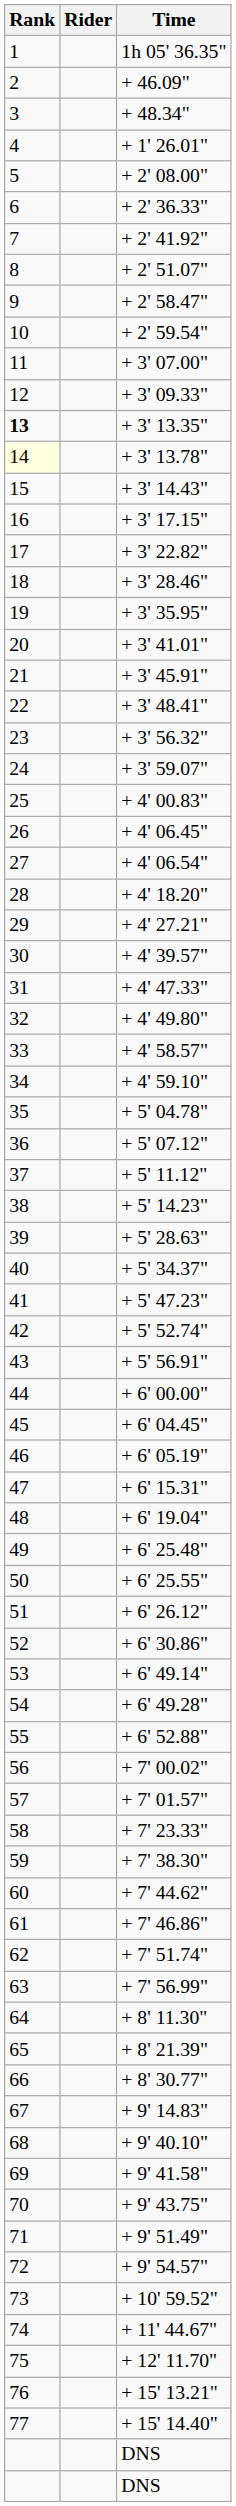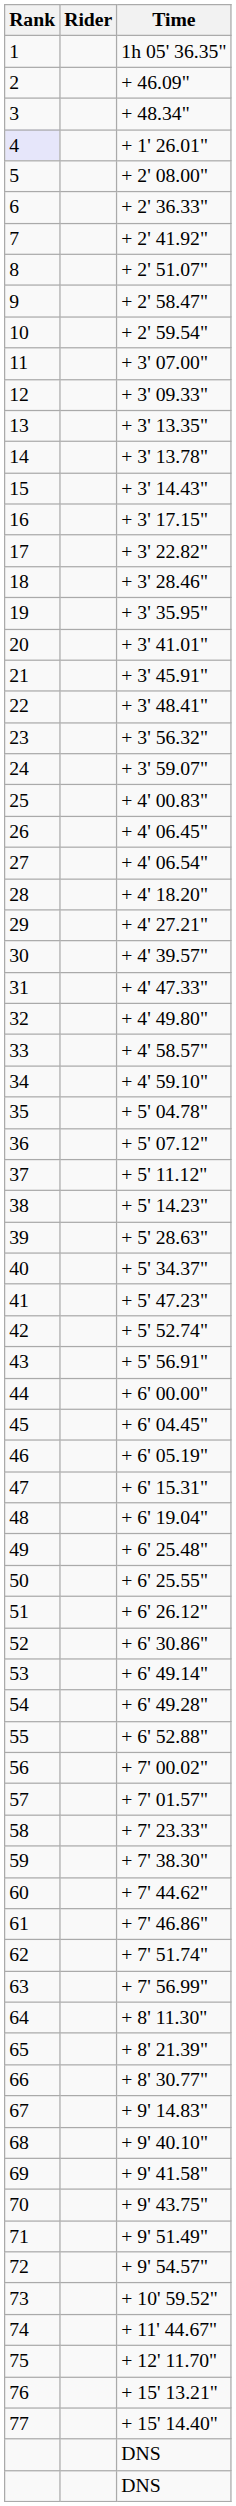(14, 144) no background -> (14, 144) lavender background
(19, 425) bold -> (19, 425) normal
(19, 457) lightyellow background -> (19, 457) no background
